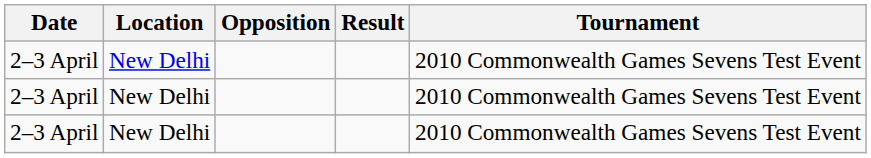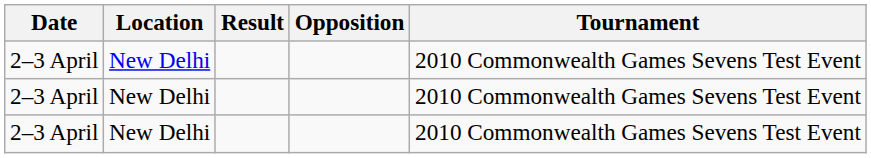columns swapped: (276, 22) <-> (373, 22)
